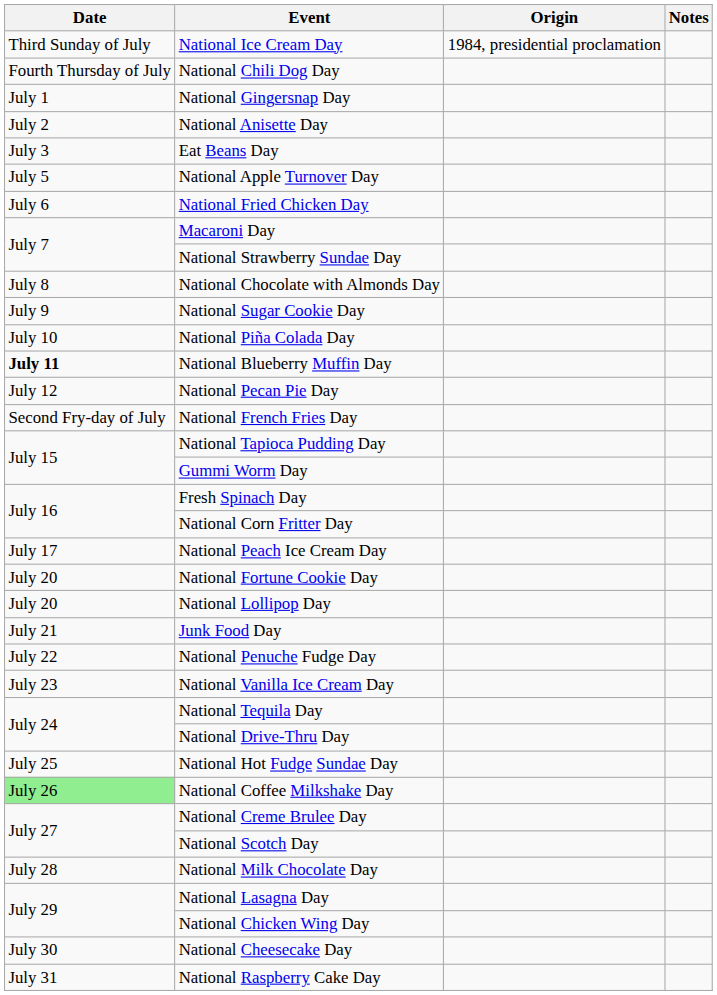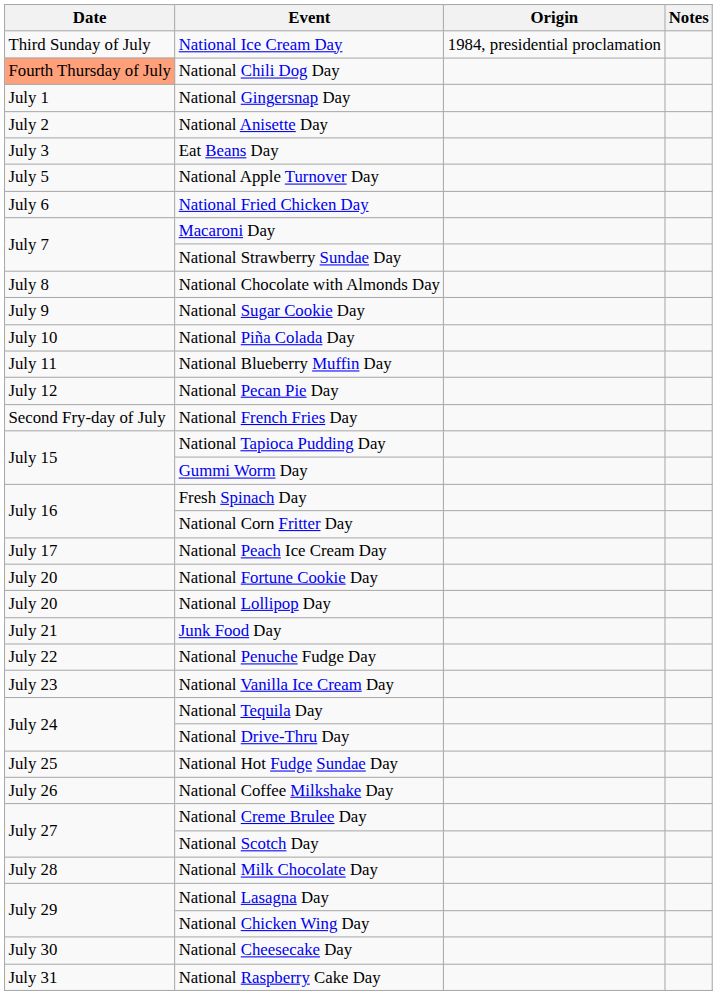(90, 71) no background -> (90, 71) lightsalmon background
(34, 364) bold -> (33, 364) normal
(33, 790) lightgreen background -> (33, 790) no background
